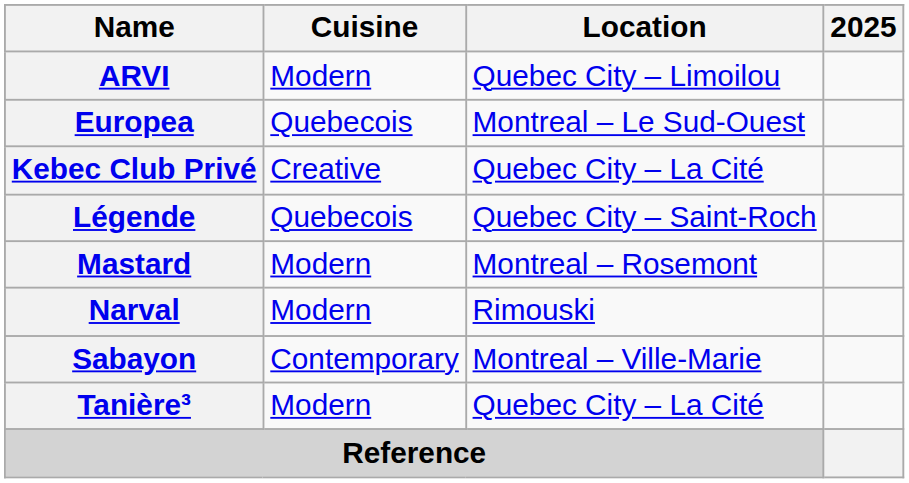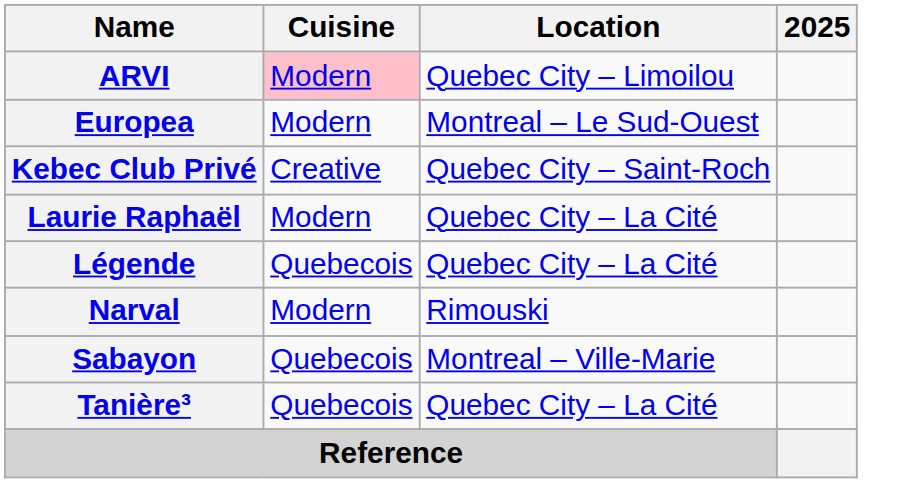(321, 75) no background -> (321, 75) pink background
(341, 122) Quebecois -> (321, 122) Modern
(618, 169) Quebec City – La Cité -> (598, 169) Quebec City – Saint-Roch
+ row: (134, 216)
(645, 216) Quebec City – Saint-Roch -> (572, 264) Quebec City – La Cité
- row: (134, 264)
(365, 358) Contemporary -> (341, 358) Quebecois
(321, 405) Modern -> (341, 405) Quebecois
